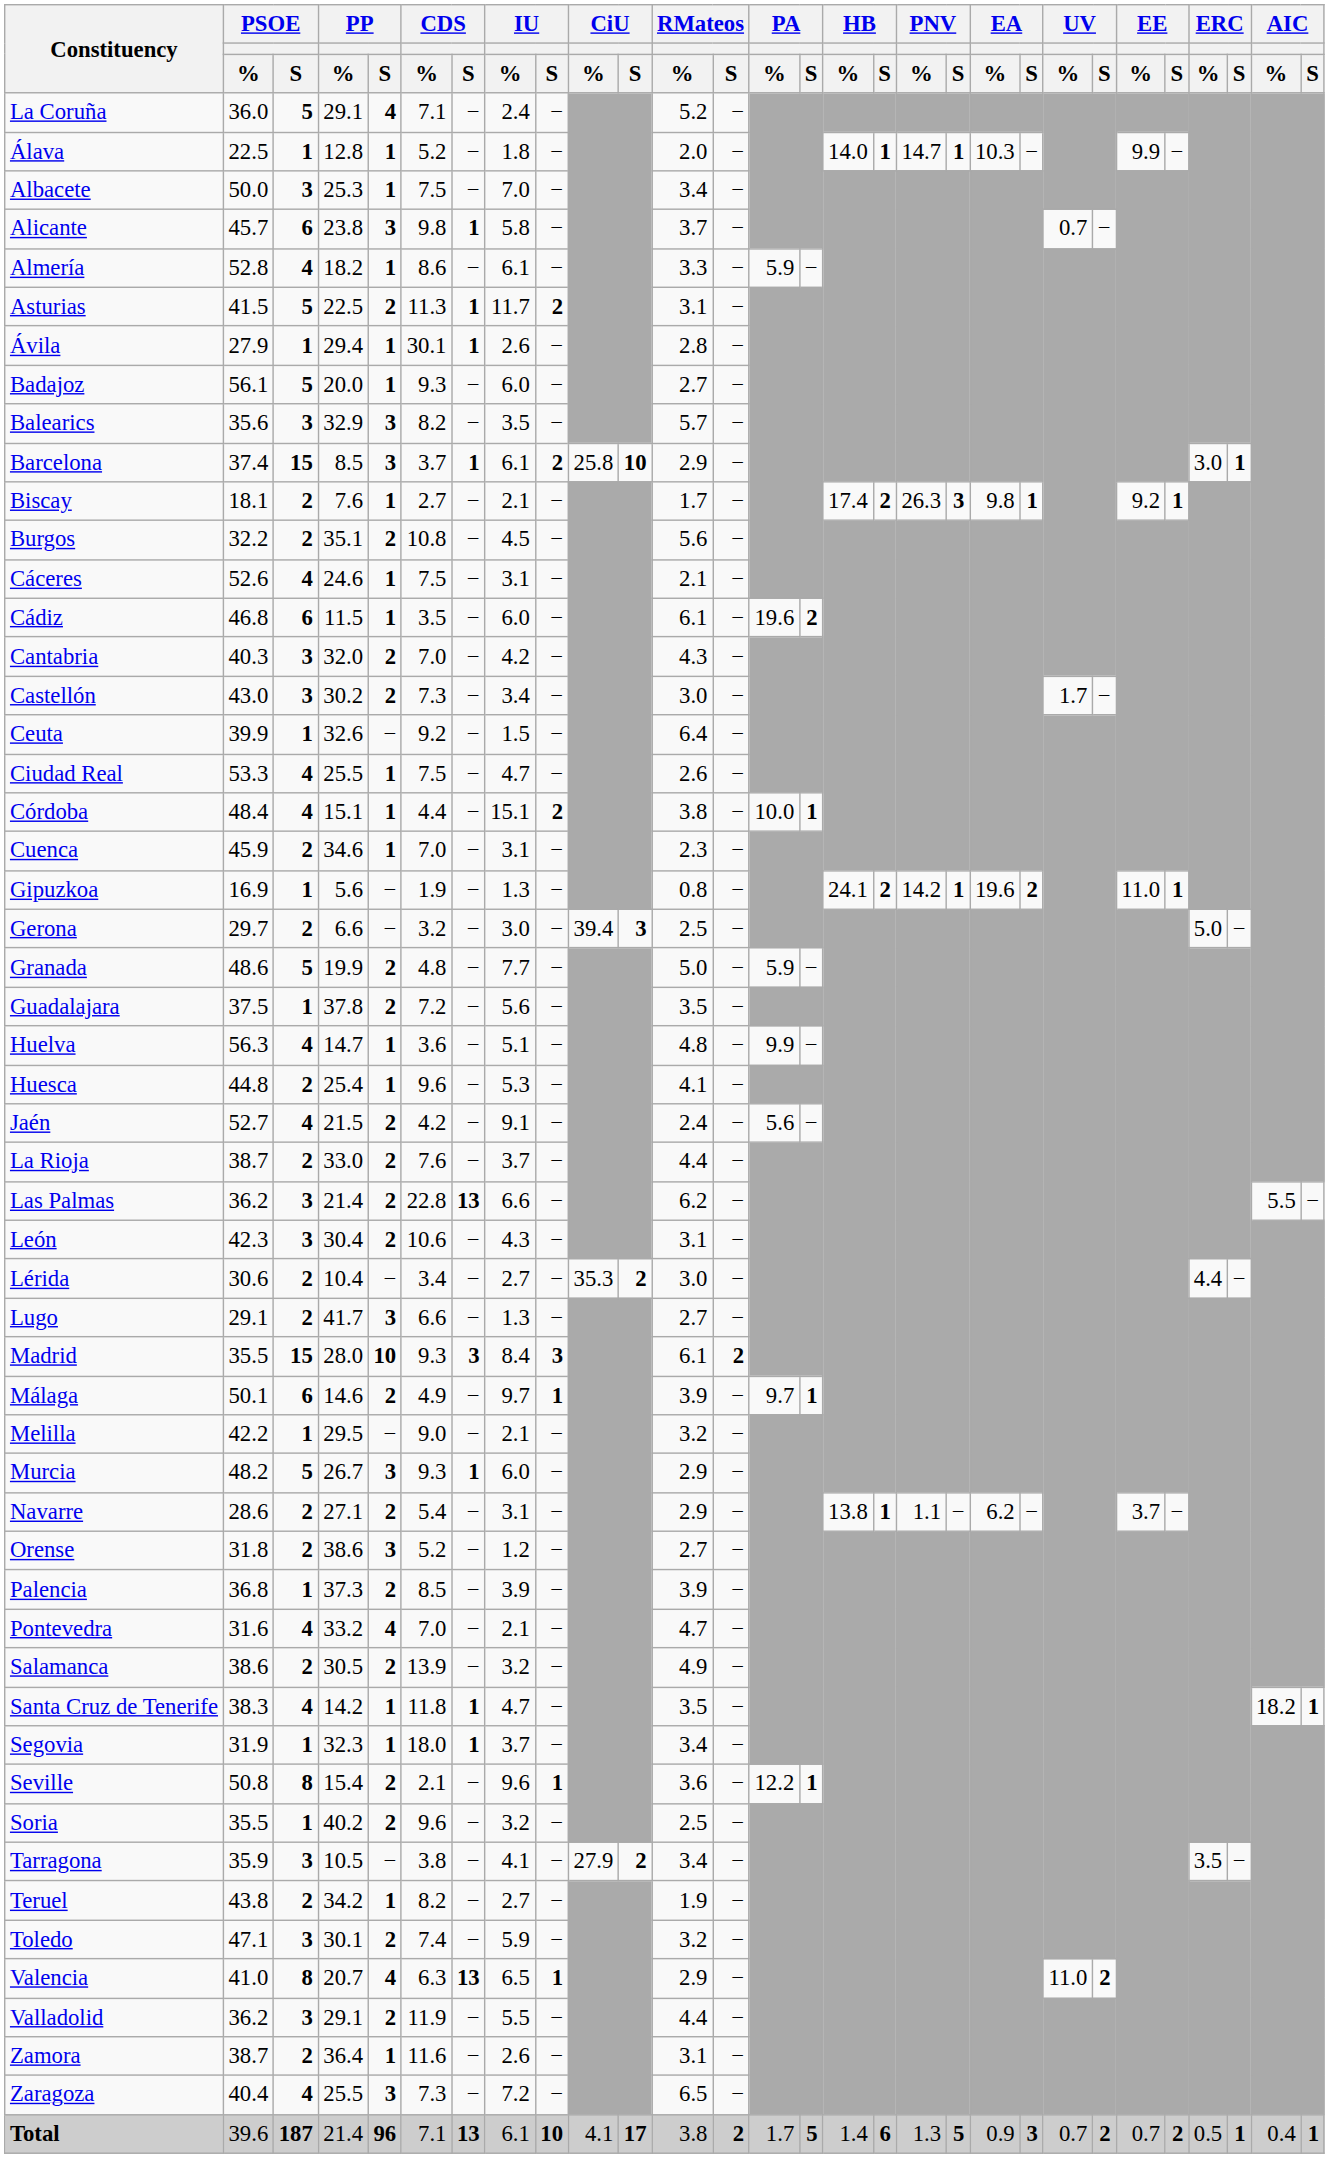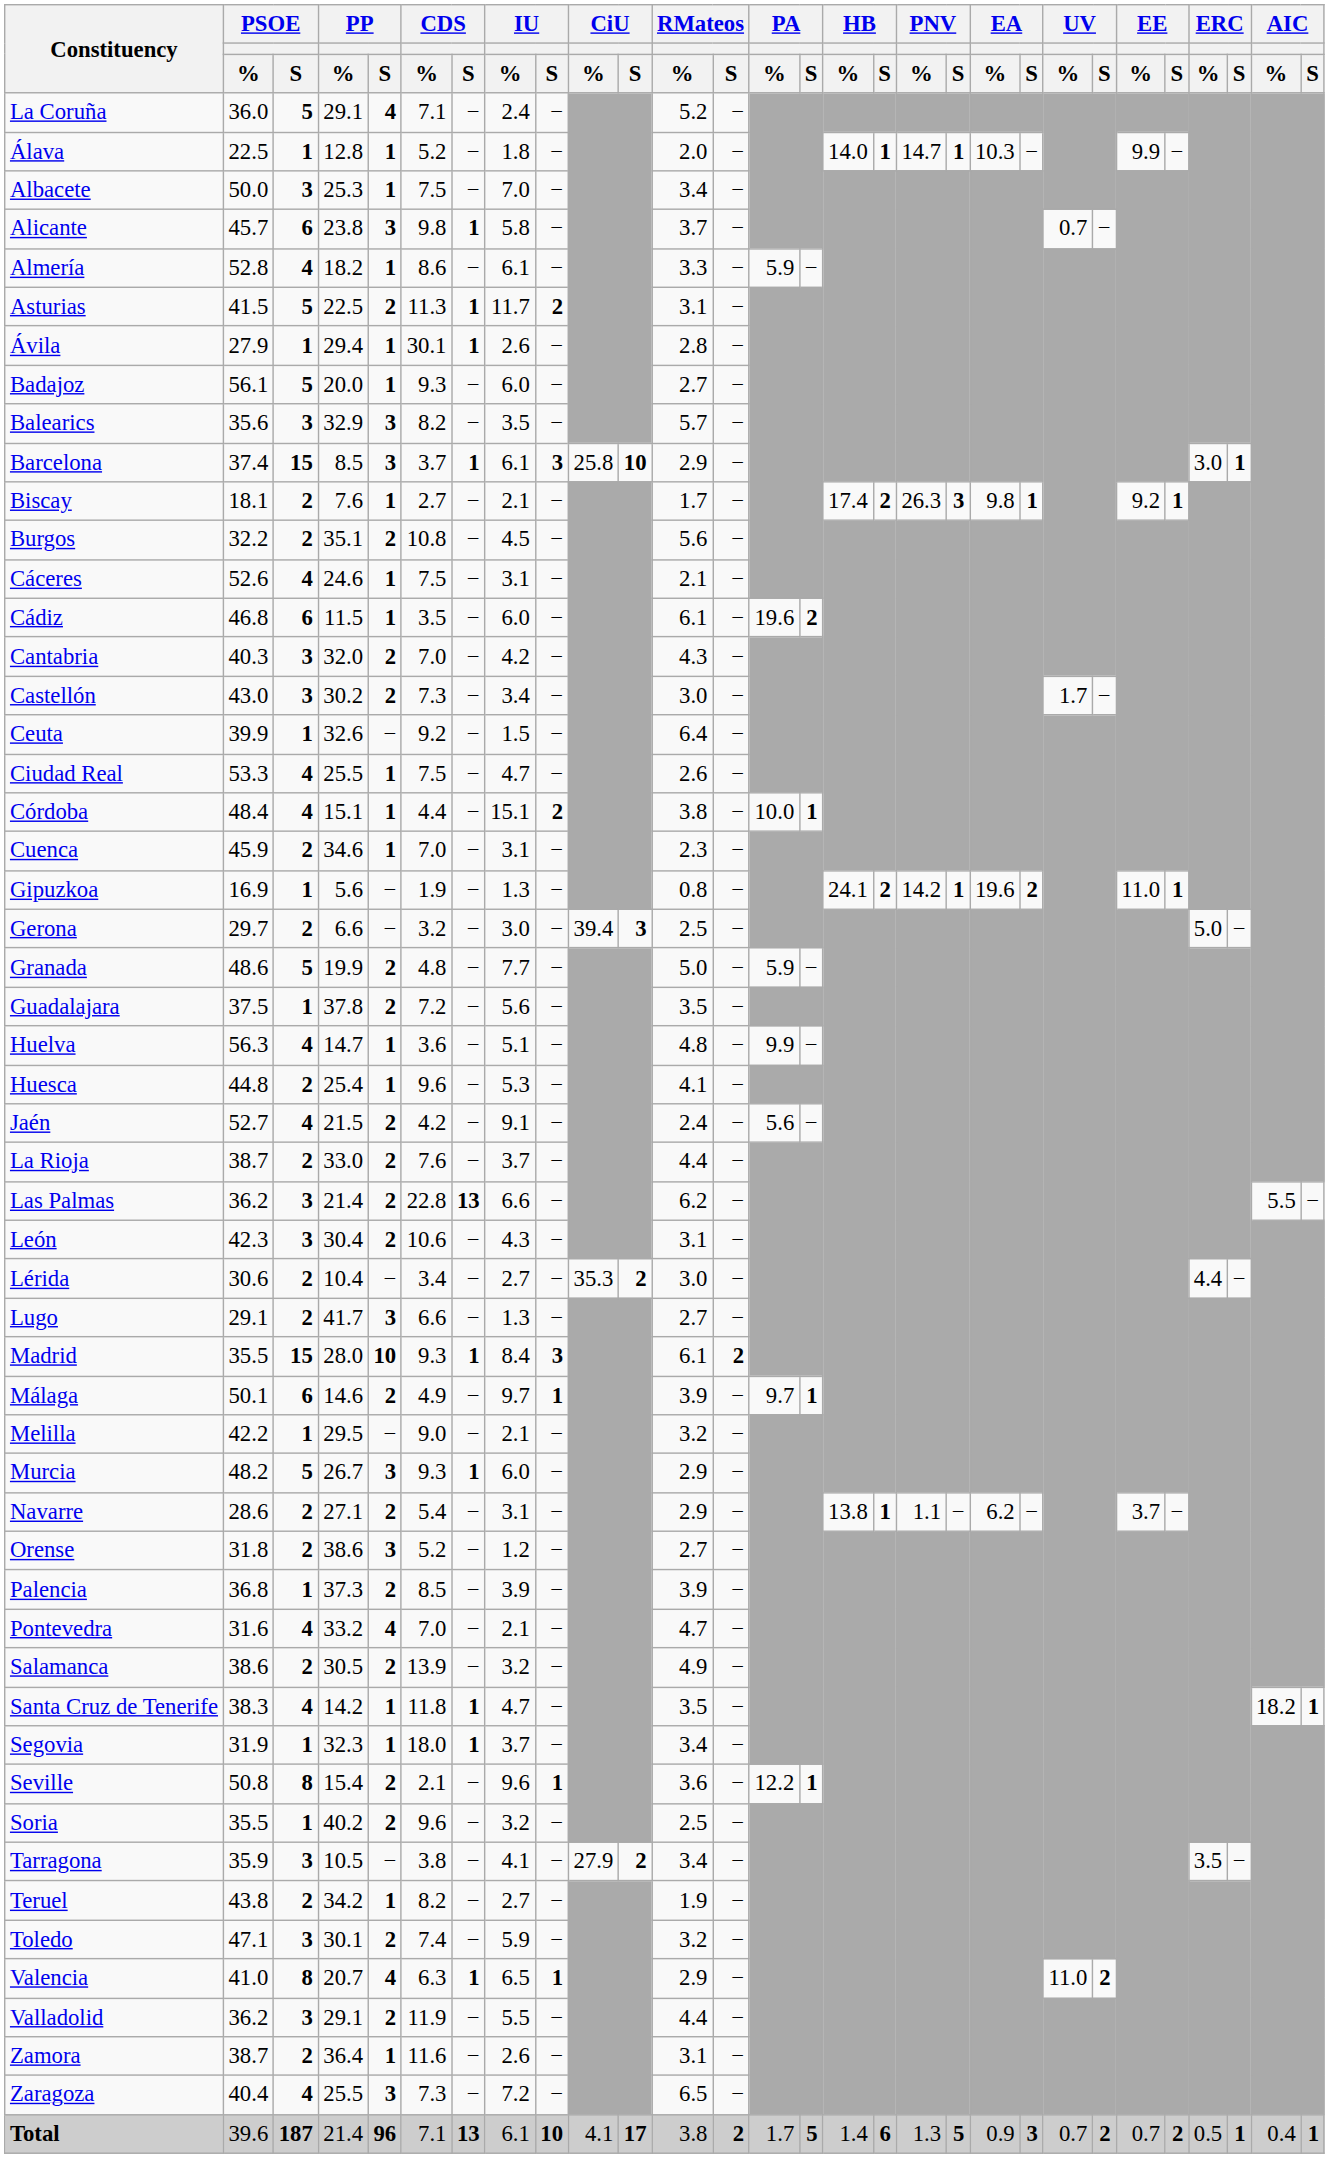(557, 462) 2 -> (557, 462) 3
(474, 1356) 3 -> (474, 1356) 1
(468, 1978) 13 -> (474, 1978) 1
